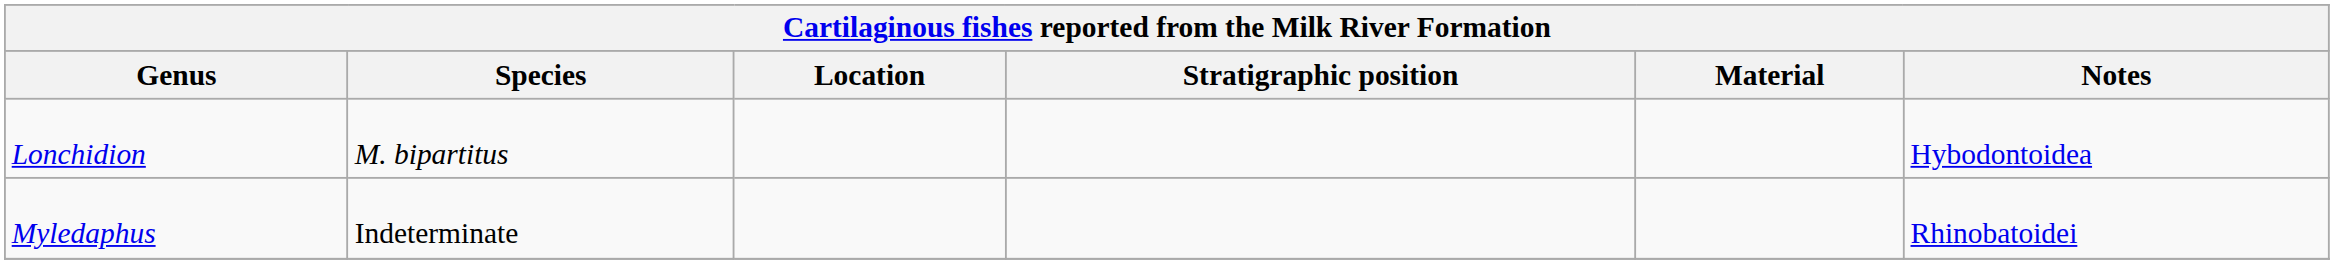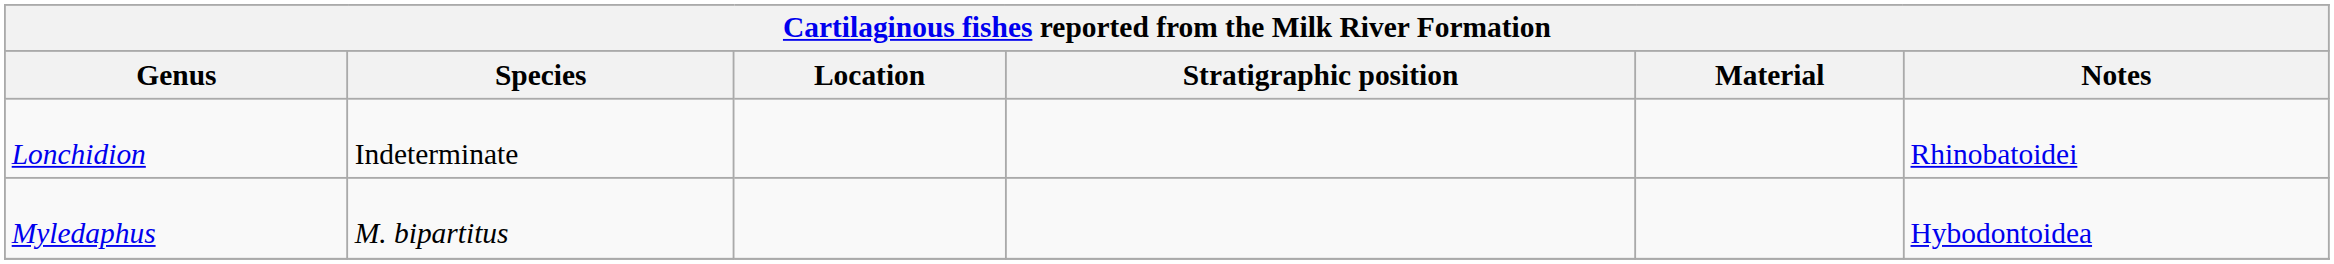(432, 154) M. bipartitus -> (436, 154) Indeterminate
(2001, 154) Hybodontoidea -> (1994, 154) Rhinobatoidei
(436, 234) Indeterminate -> (432, 234) M. bipartitus
(1994, 234) Rhinobatoidei -> (2001, 234) Hybodontoidea
